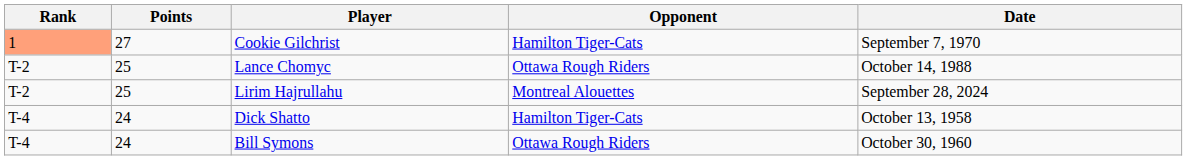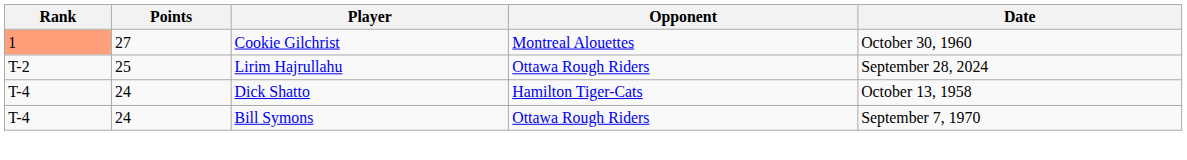(577, 42) Hamilton Tiger-Cats -> (573, 42) Montreal Alouettes
(921, 42) September 7, 1970 -> (916, 42) October 30, 1960
- row: (283, 67)
(573, 92) Montreal Alouettes -> (581, 67) Ottawa Rough Riders
(916, 142) October 30, 1960 -> (921, 117) September 7, 1970
